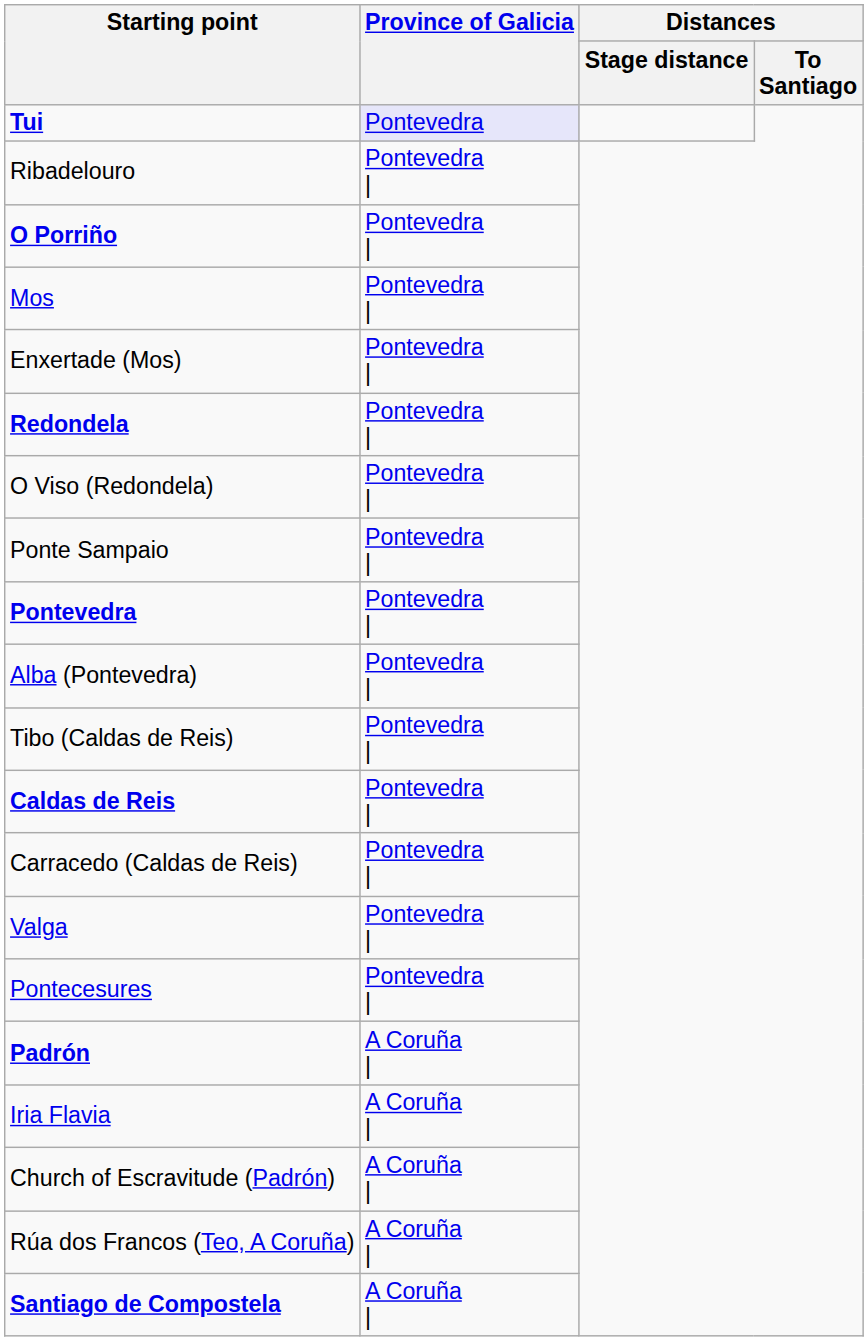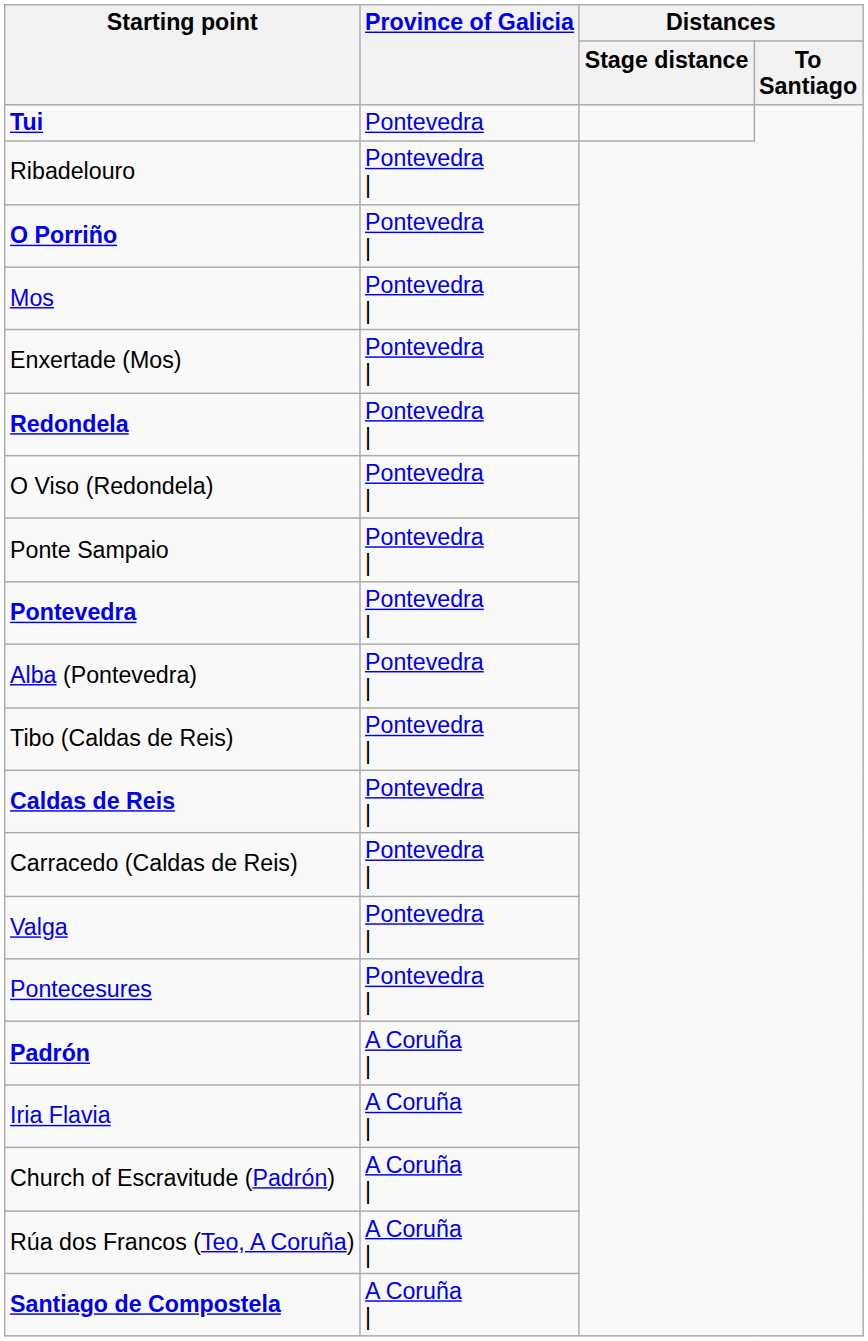(428, 122) lavender background -> (428, 122) no background
